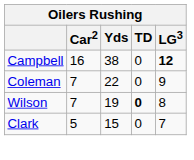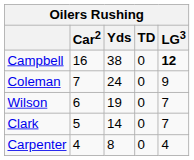(112, 81) 22 -> (114, 81) 24
(73, 102) 7 -> (76, 102) 6
(138, 102) bold -> (141, 102) normal
(162, 102) 8 -> (165, 102) 7
(112, 123) 15 -> (114, 123) 14
+ row: (37, 144)
